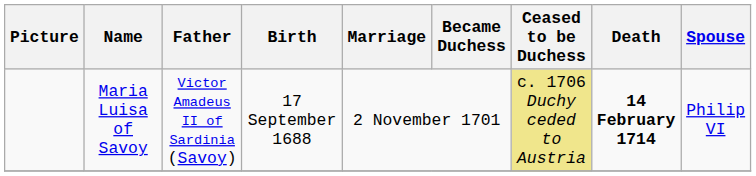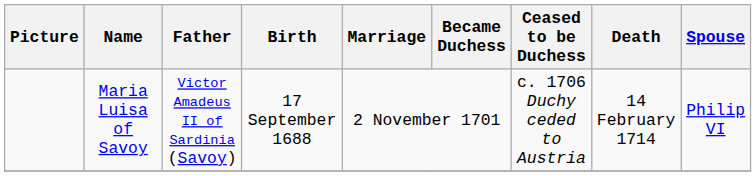(551, 120) khaki background -> (551, 120) no background
(636, 120) bold -> (636, 120) normal
